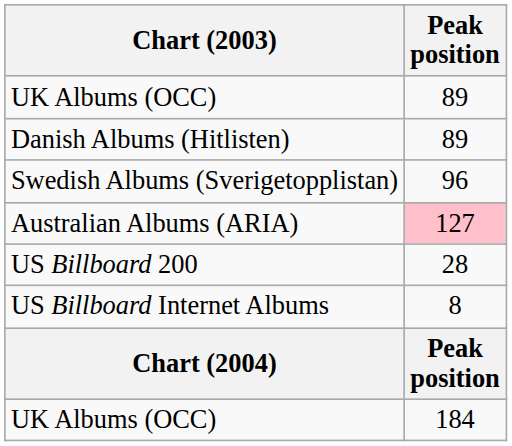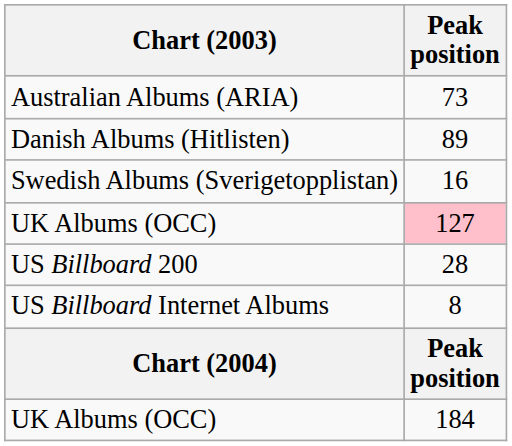(114, 97) UK Albums (OCC) -> (155, 97) Australian Albums (ARIA)
(455, 97) 89 -> (455, 97) 73
(455, 180) 96 -> (455, 180) 16
(155, 222) Australian Albums (ARIA) -> (114, 222) UK Albums (OCC)
